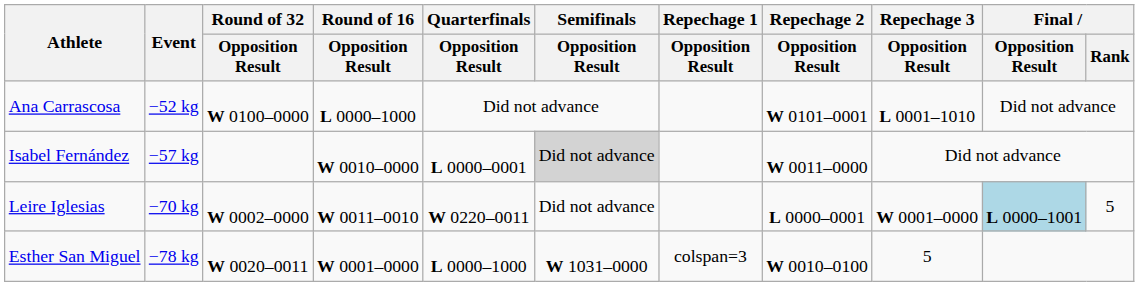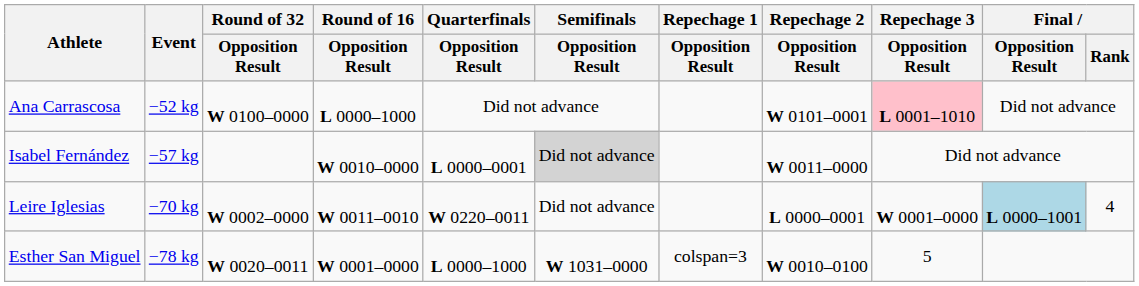(927, 116) no background -> (927, 116) pink background
(1110, 206) 5 -> (1110, 206) 4
